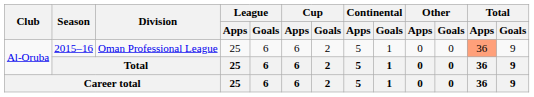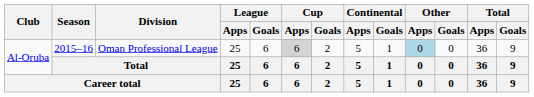(297, 48) no background -> (297, 48) lightgrey background
(420, 48) no background -> (420, 48) lightblue background
(482, 48) lightsalmon background -> (482, 48) no background
